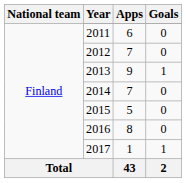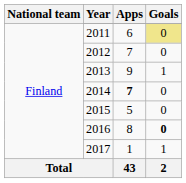(164, 33) no background -> (164, 33) khaki background
(130, 91) normal -> (130, 91) bold
(164, 129) normal -> (164, 129) bold
